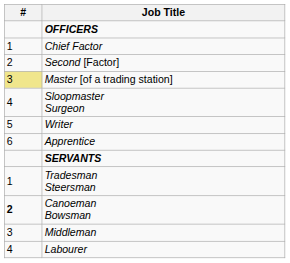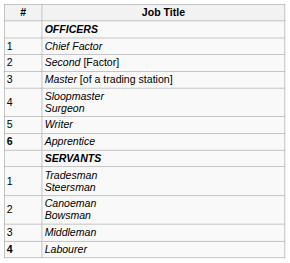(10, 79) khaki background -> (10, 79) no background
(10, 141) normal -> (10, 141) bold
(10, 210) bold -> (10, 210) normal
(10, 249) normal -> (10, 249) bold
